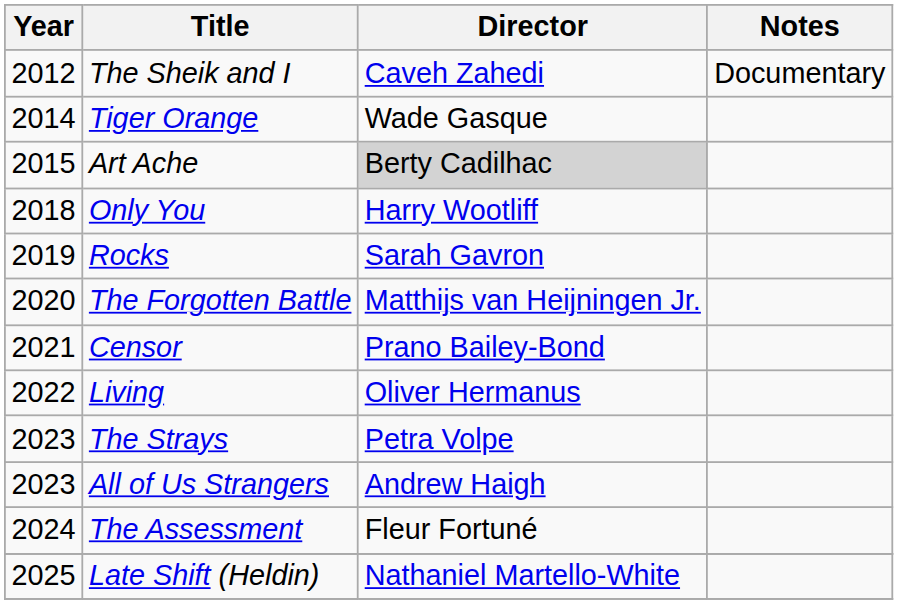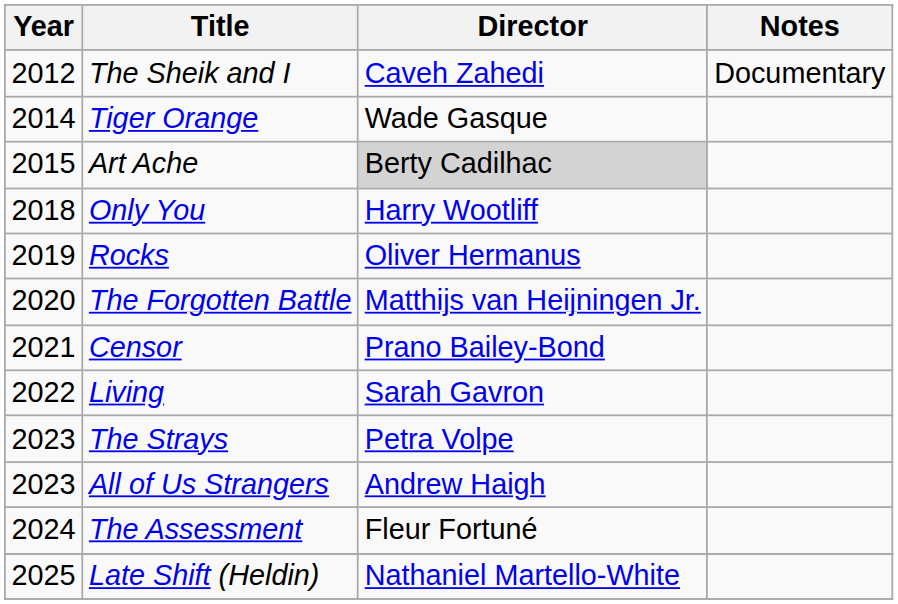(454, 255) Sarah Gavron -> (473, 255) Oliver Hermanus
(473, 392) Oliver Hermanus -> (454, 392) Sarah Gavron
